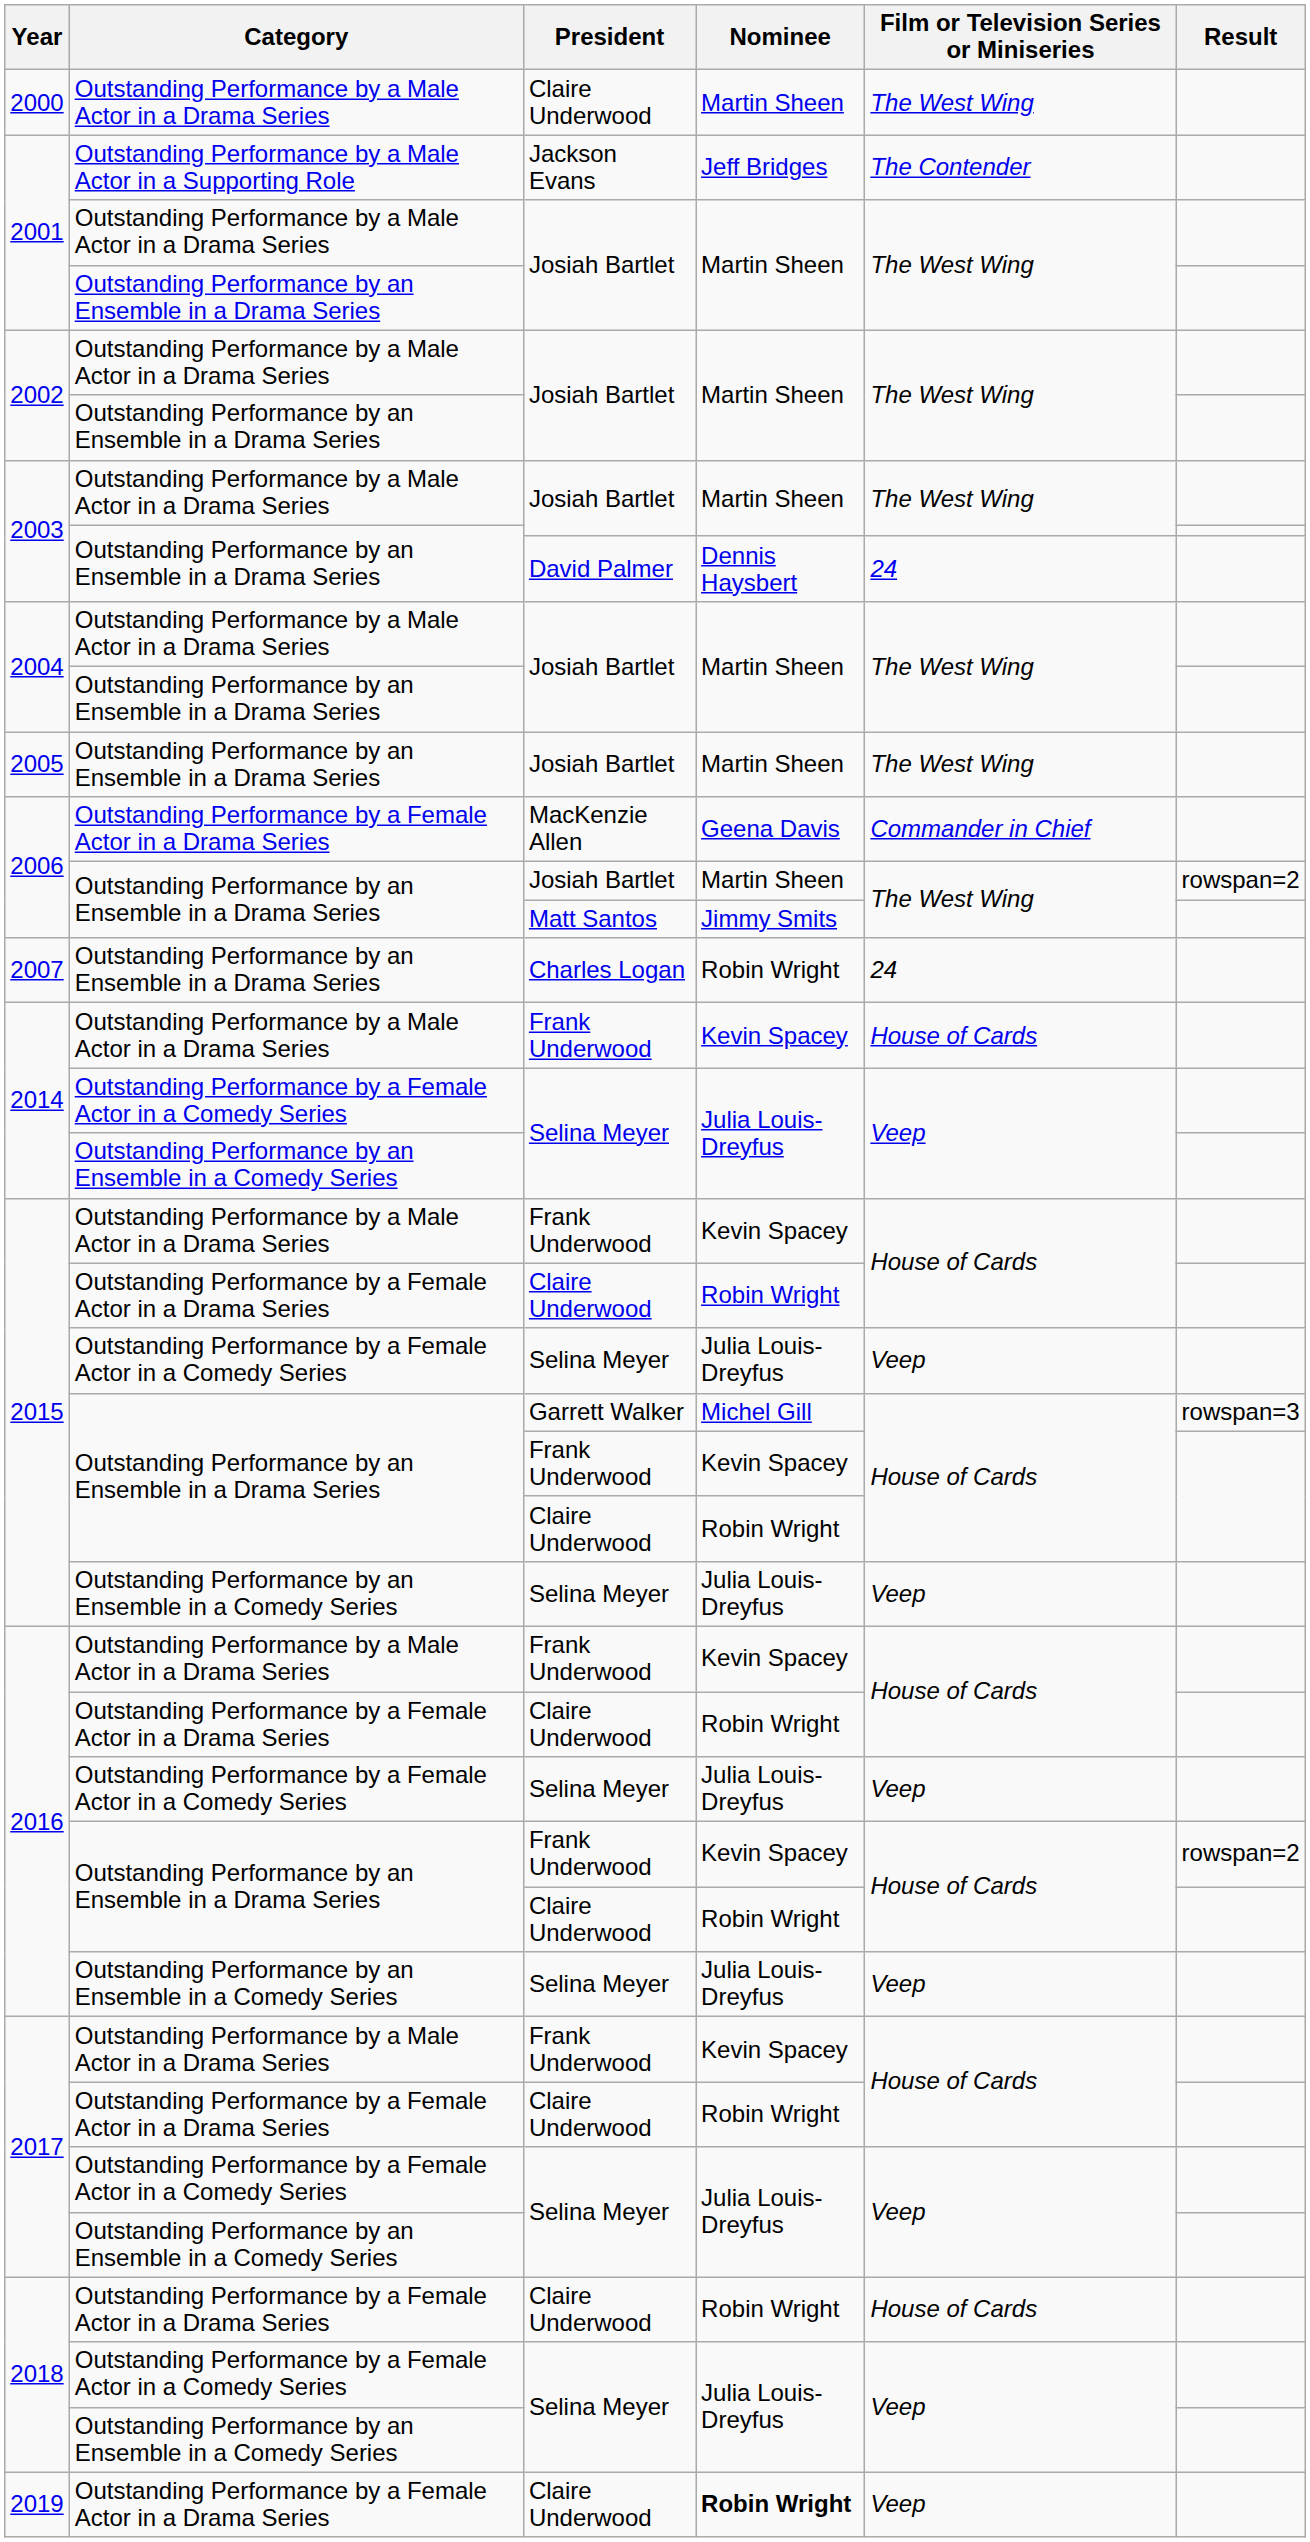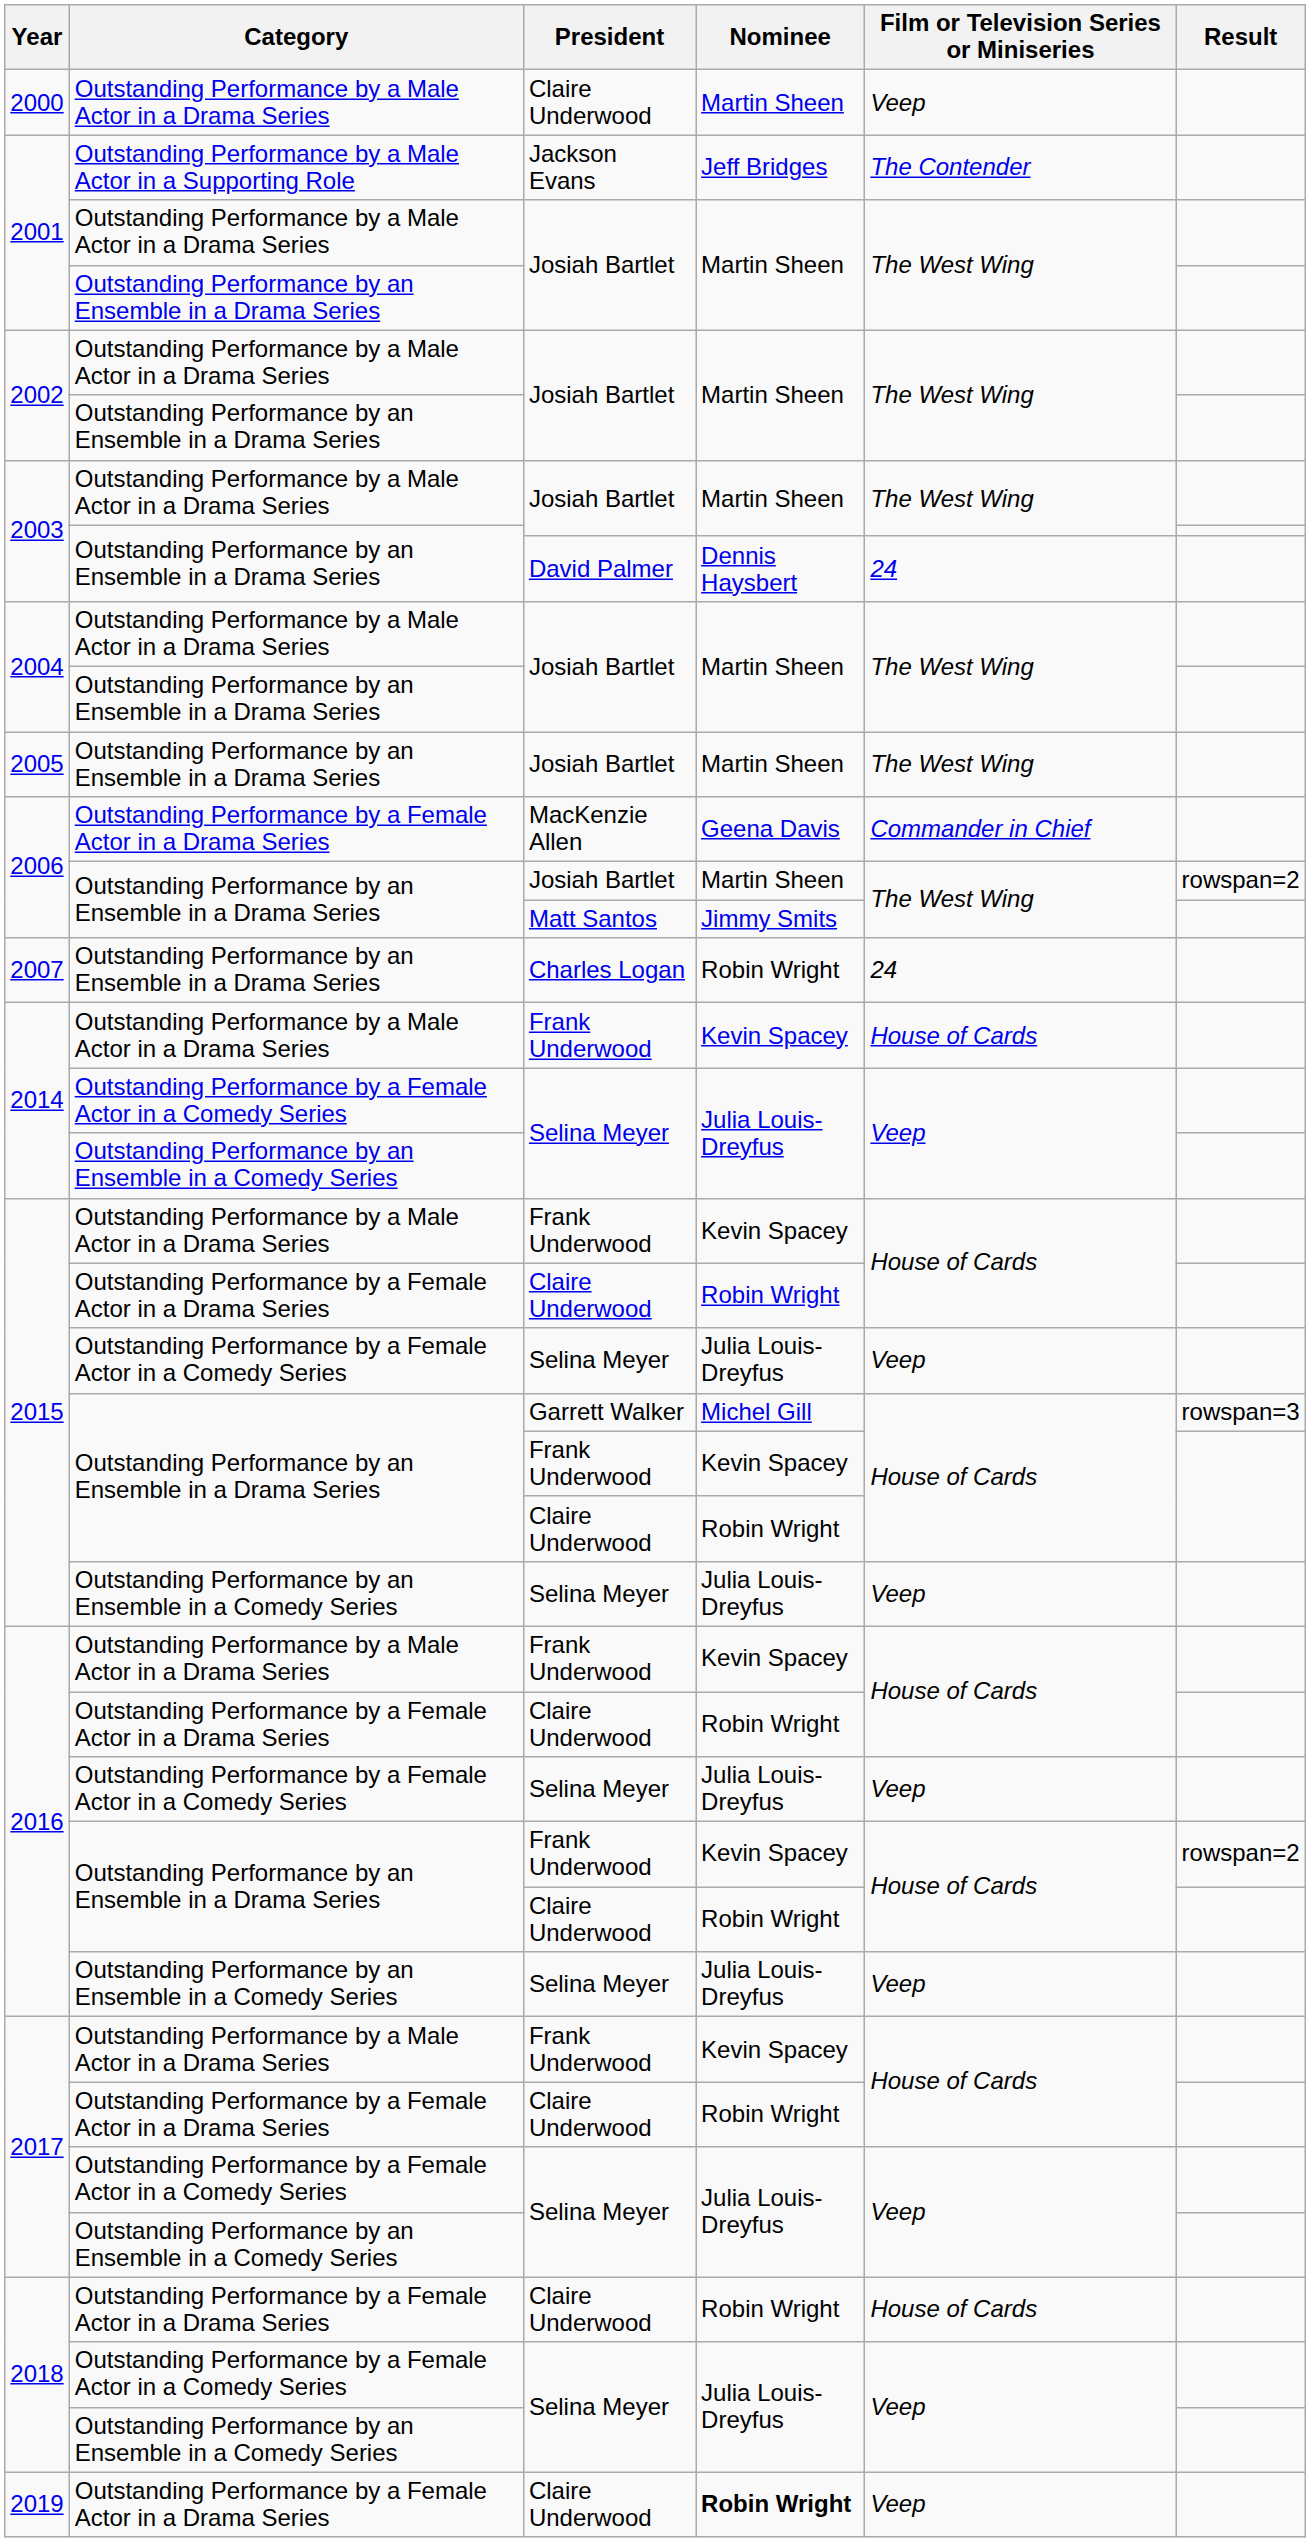(952, 102) The West Wing -> (898, 102) Veep
